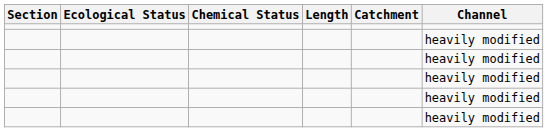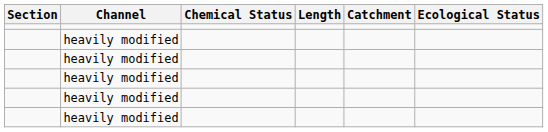columns swapped: (125, 14) <-> (482, 14)
